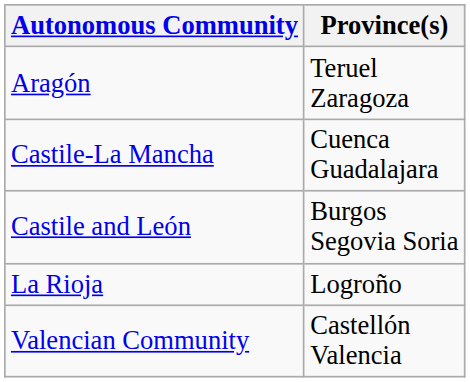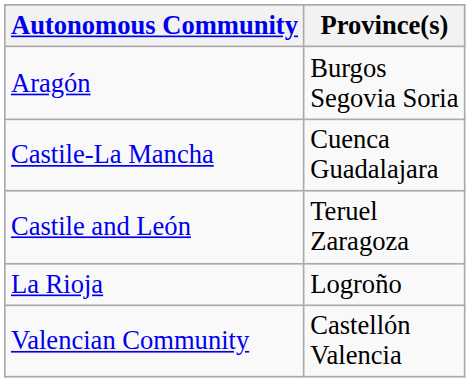(360, 82) Teruel Zaragoza -> (384, 82) Burgos Segovia Soria
(384, 226) Burgos Segovia Soria -> (360, 226) Teruel Zaragoza
